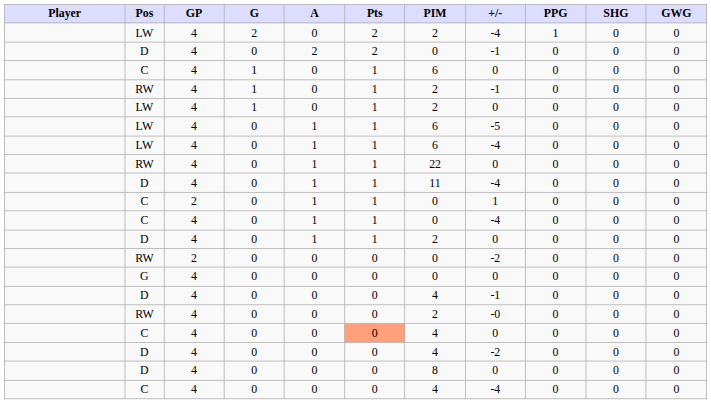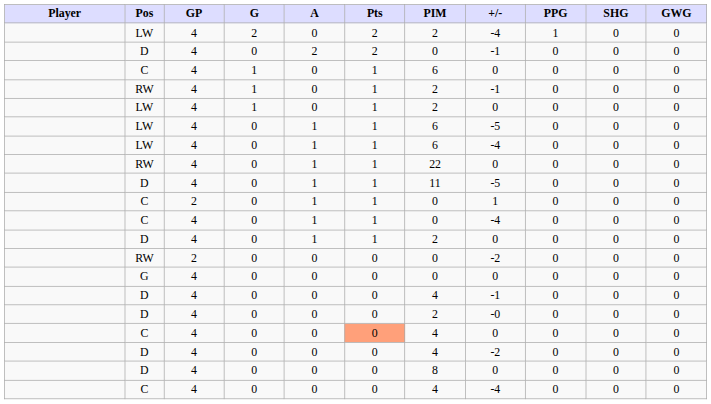(495, 182) -4 -> (495, 182) -5
(144, 314) RW -> (144, 314) D
